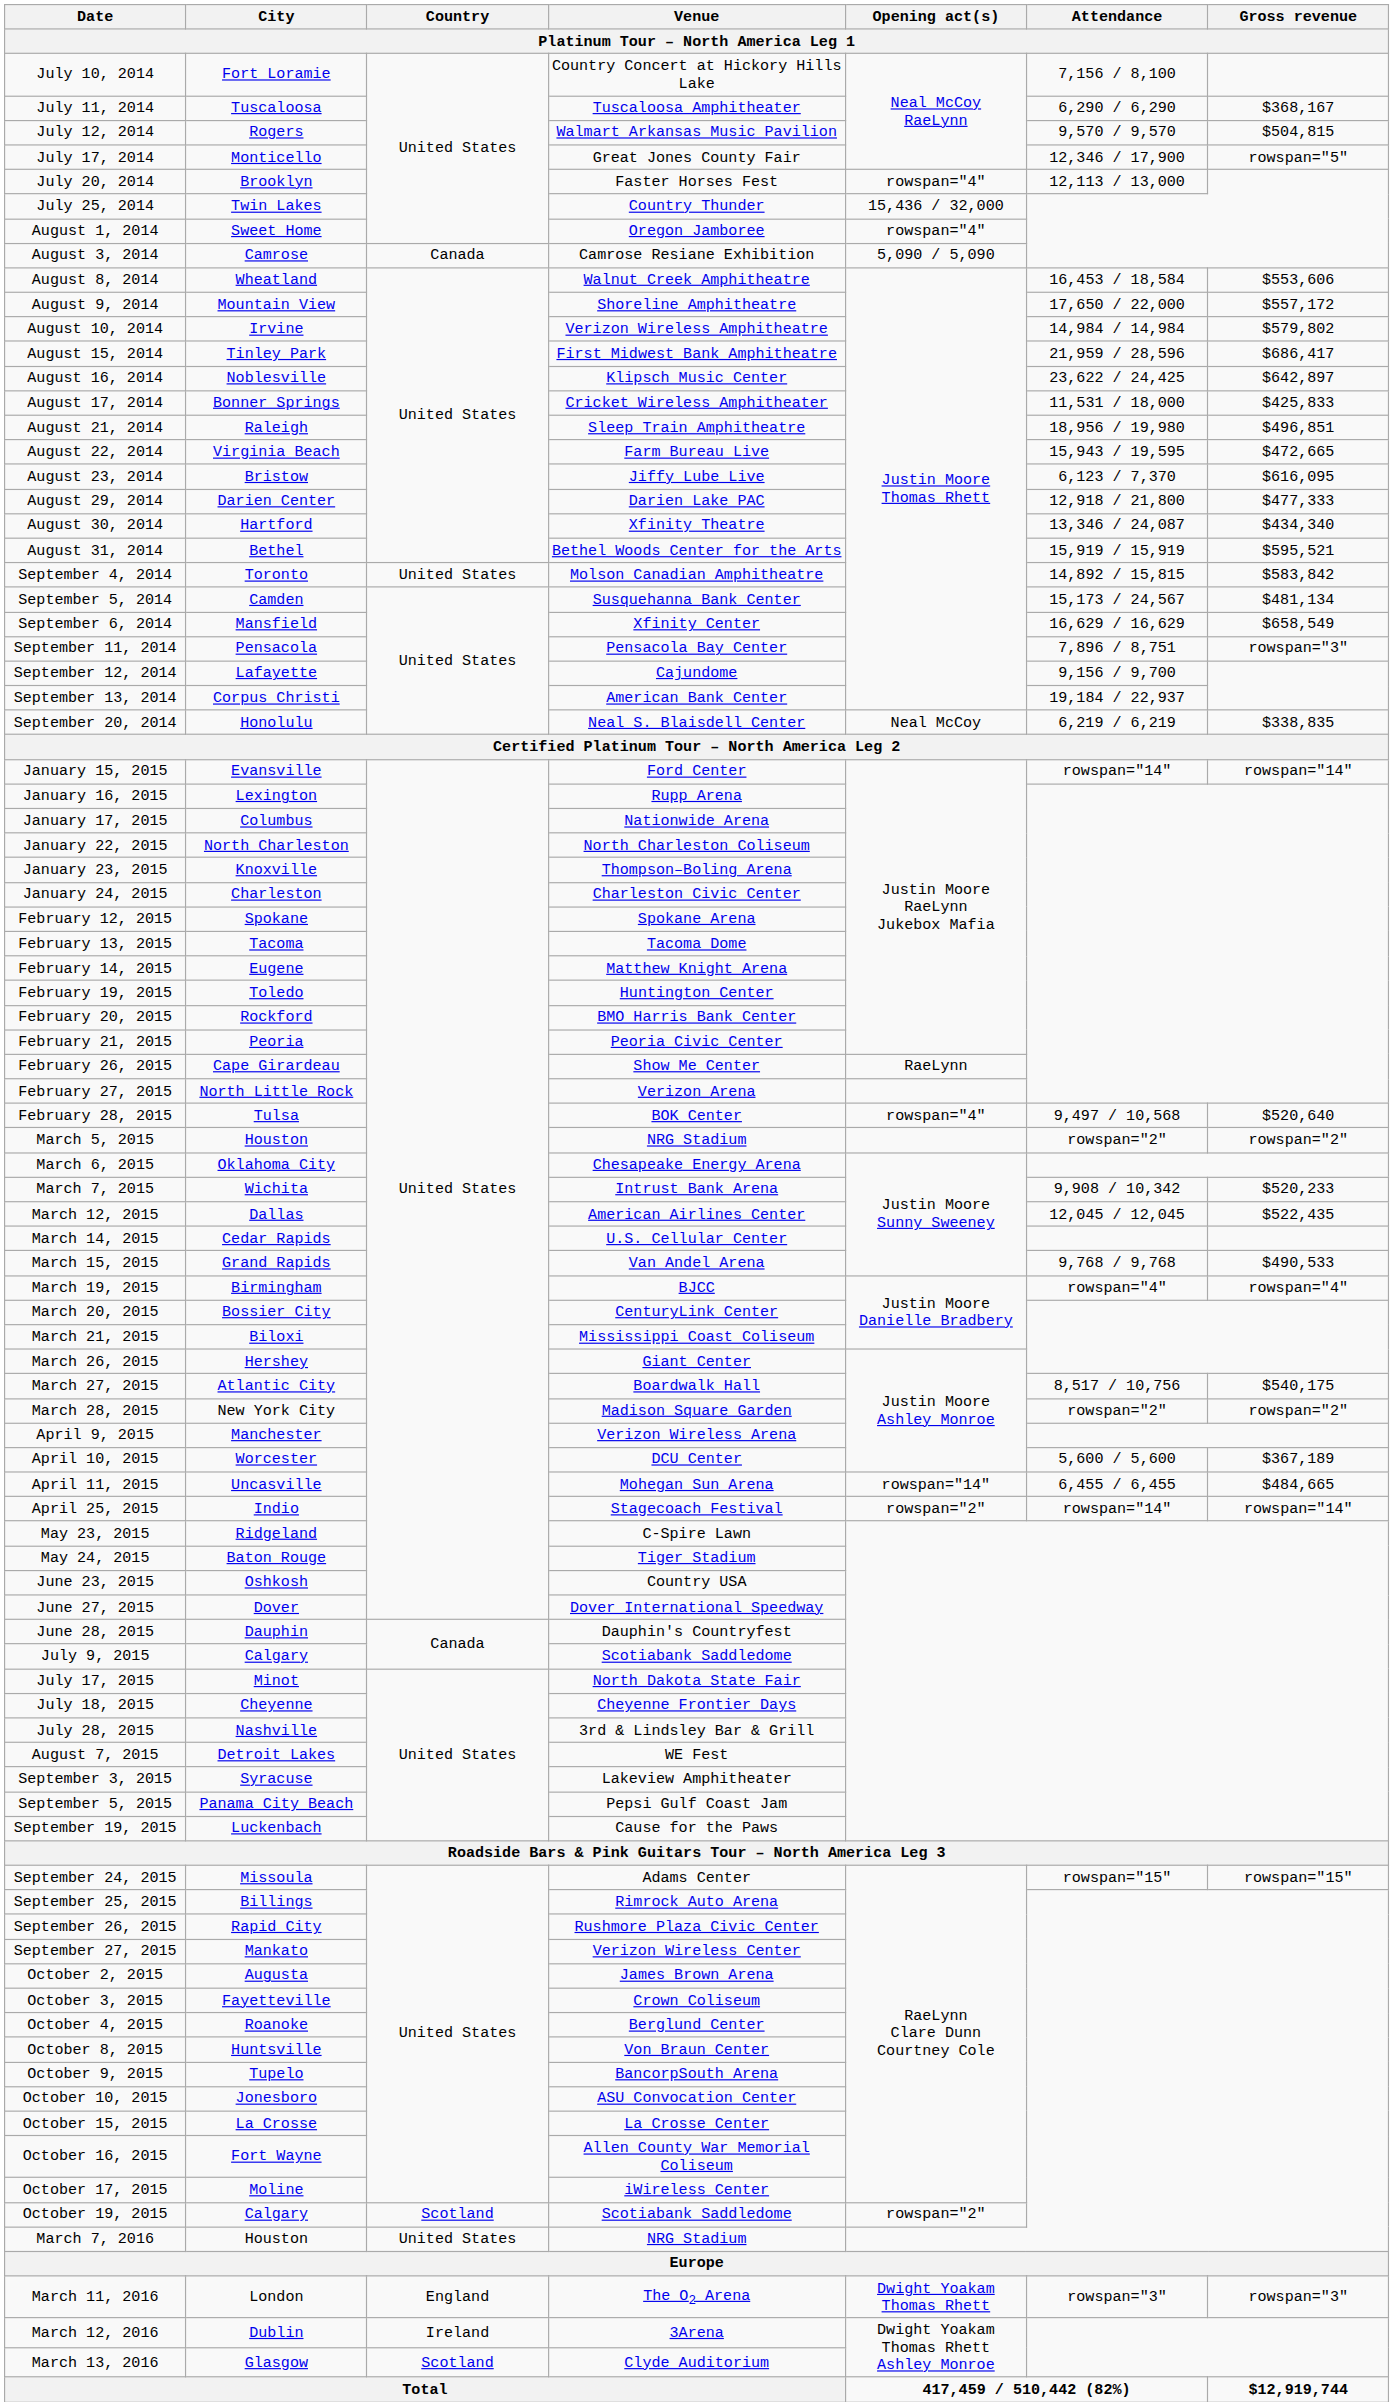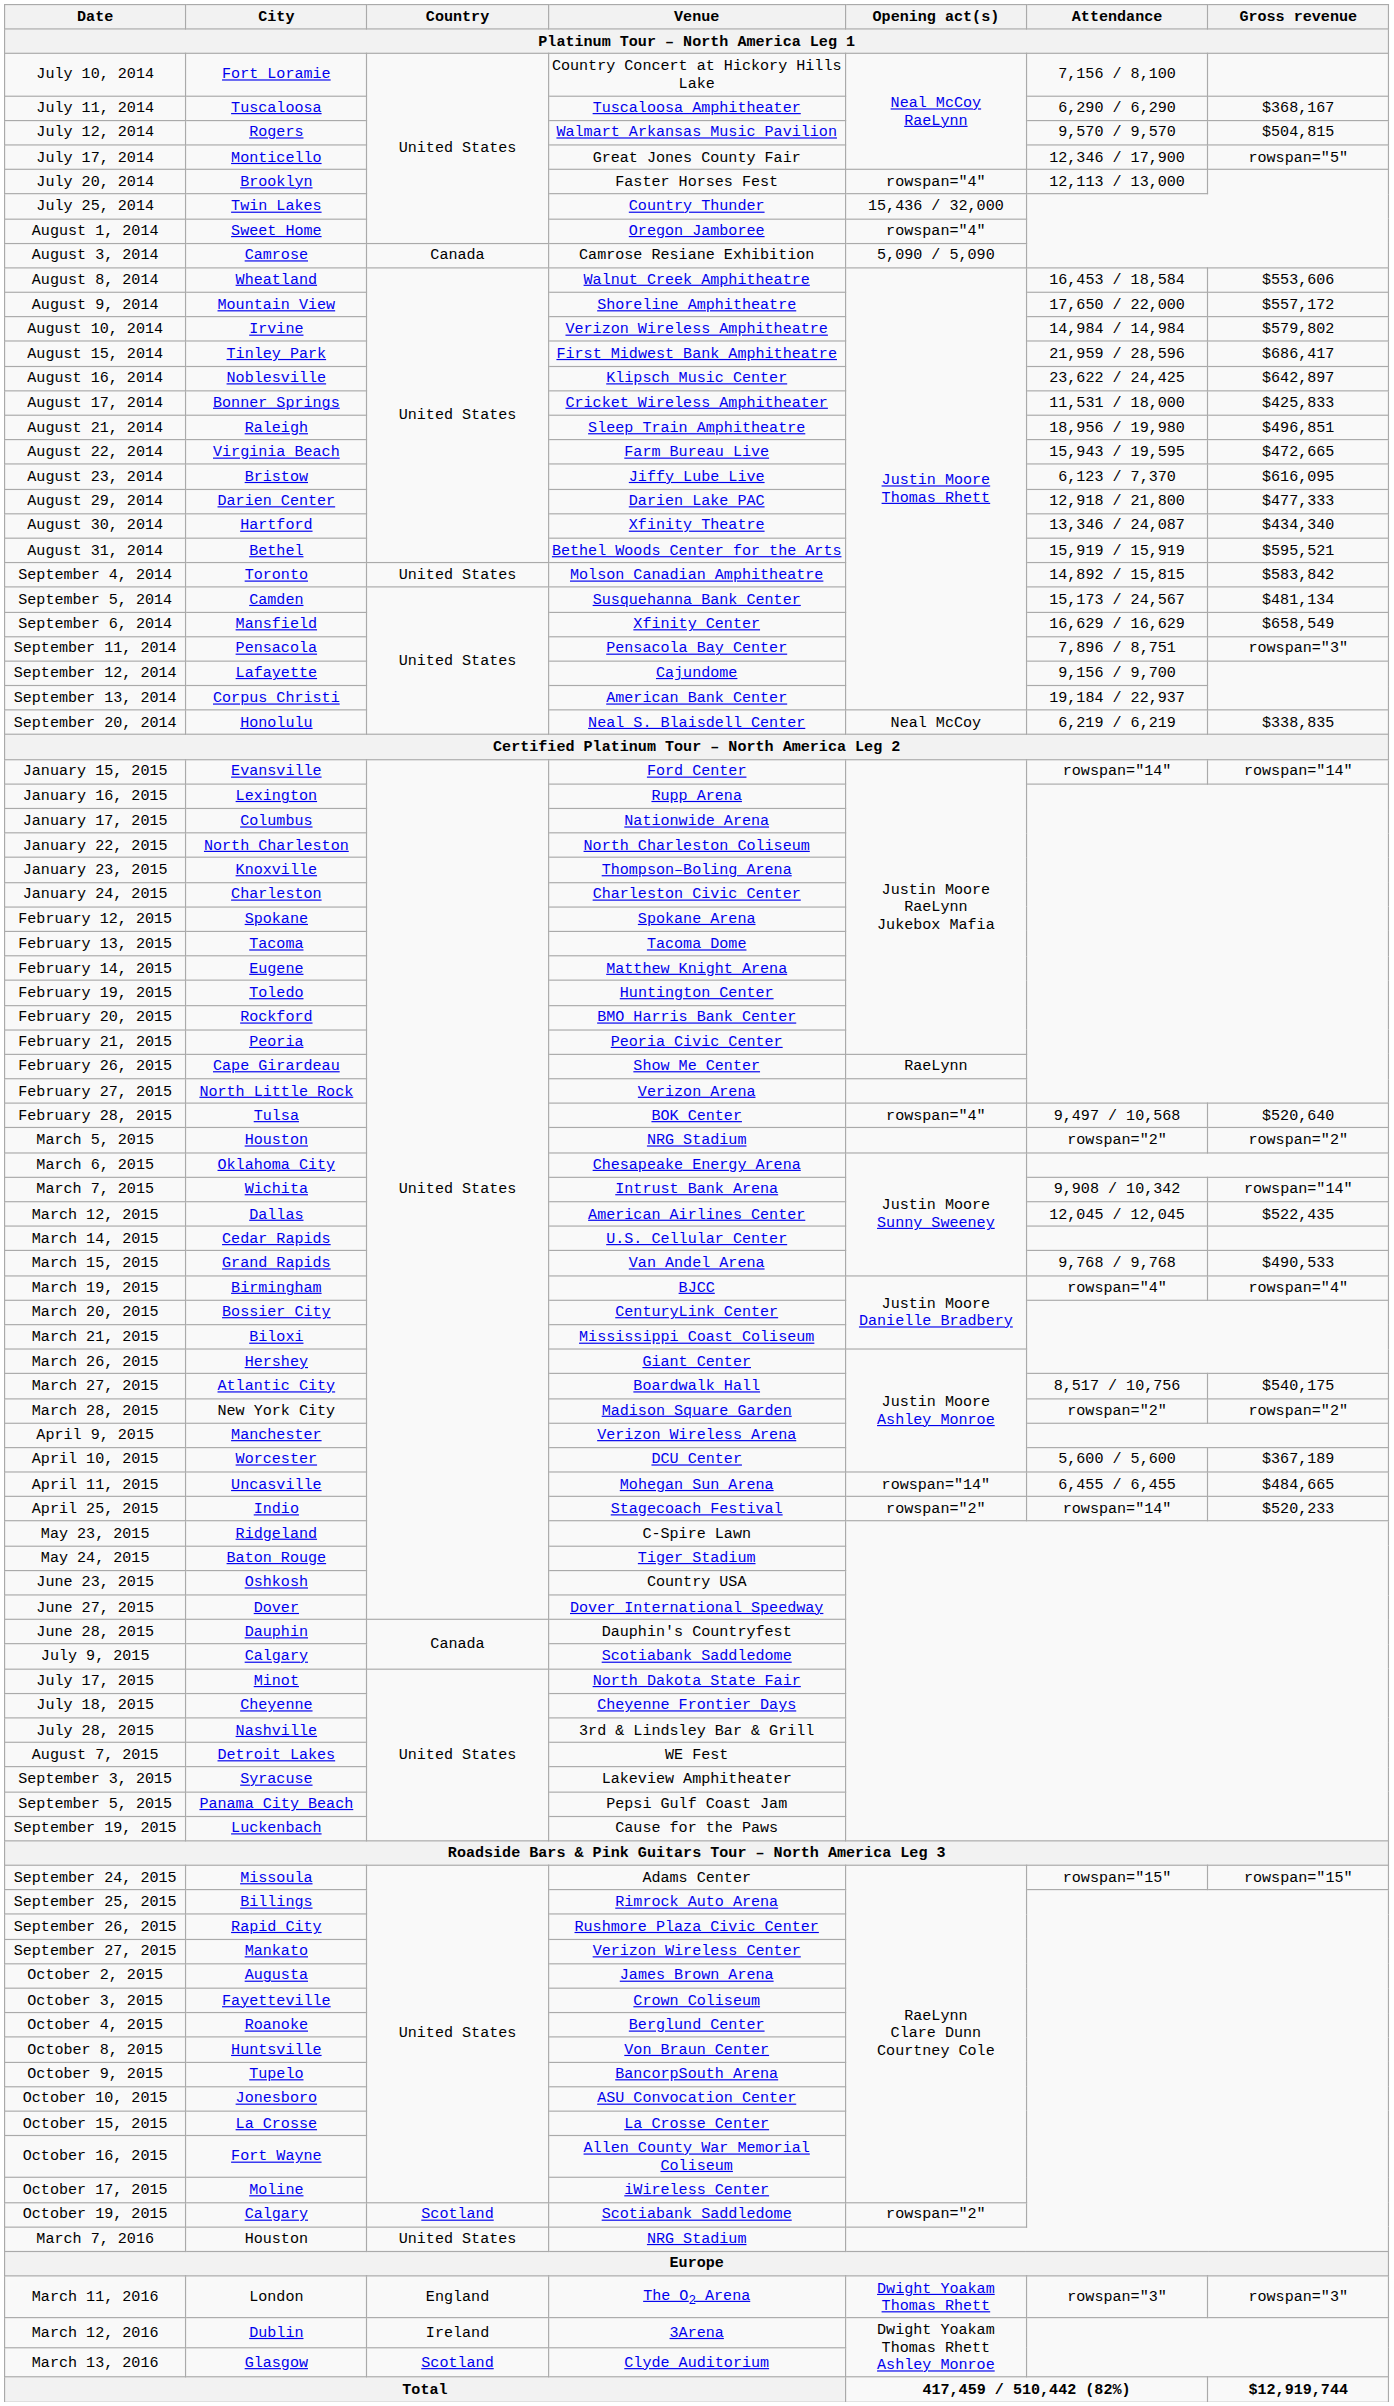(1298, 1189) $520,233 -> (1298, 1189) rowspan="14"
(1298, 1509) rowspan="14" -> (1298, 1509) $520,233
